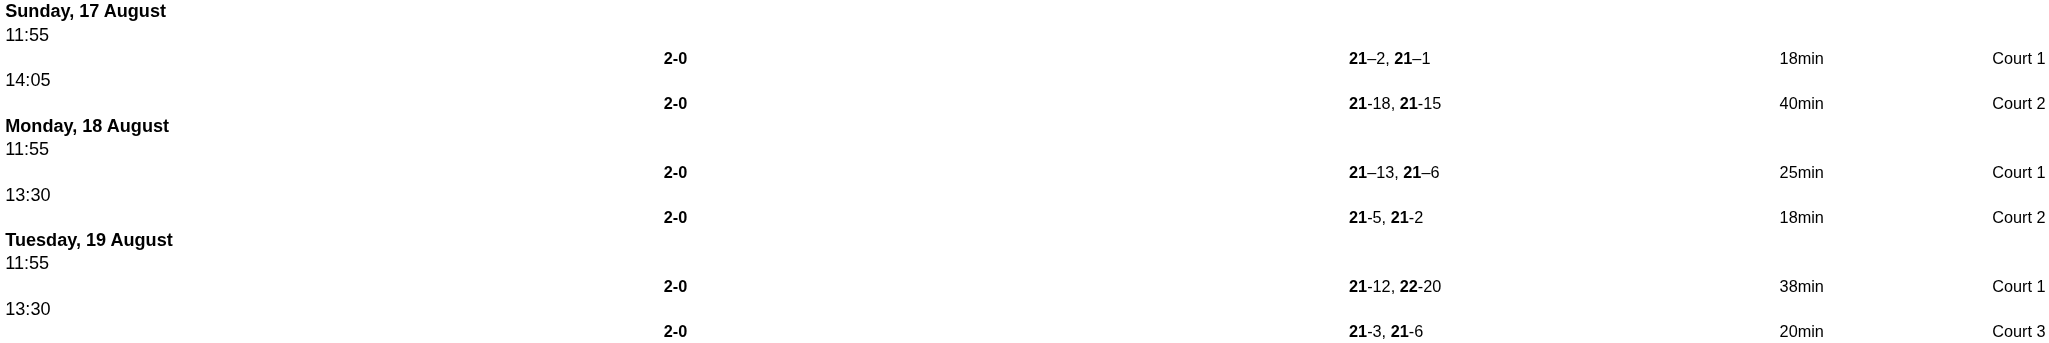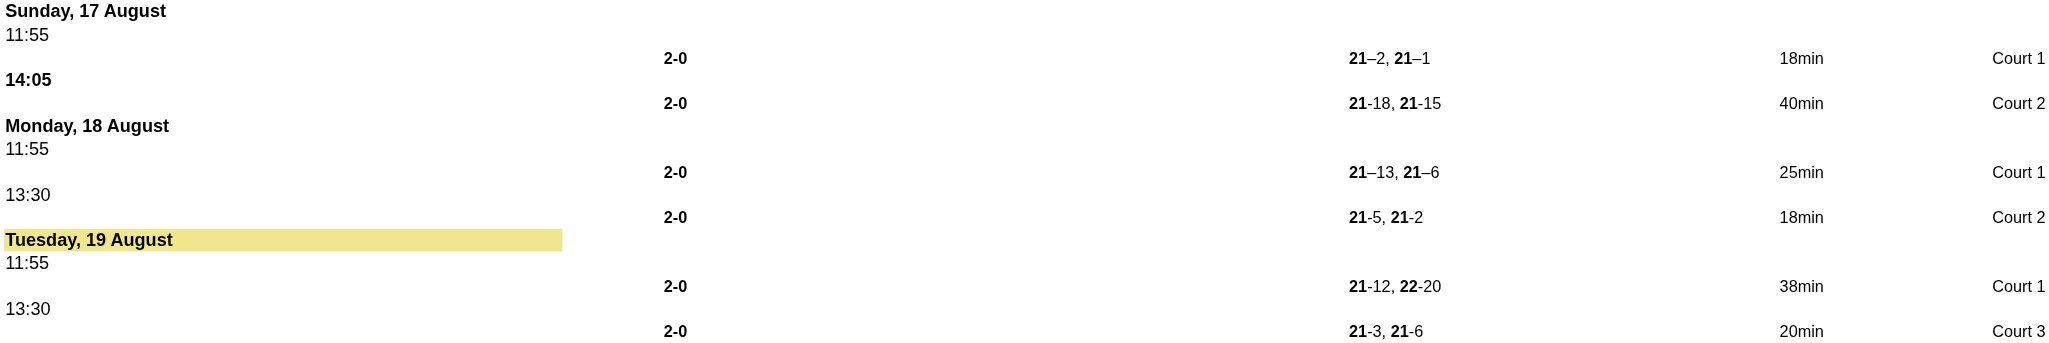(28, 80) normal -> (28, 80) bold
(89, 240) no background -> (89, 240) khaki background
